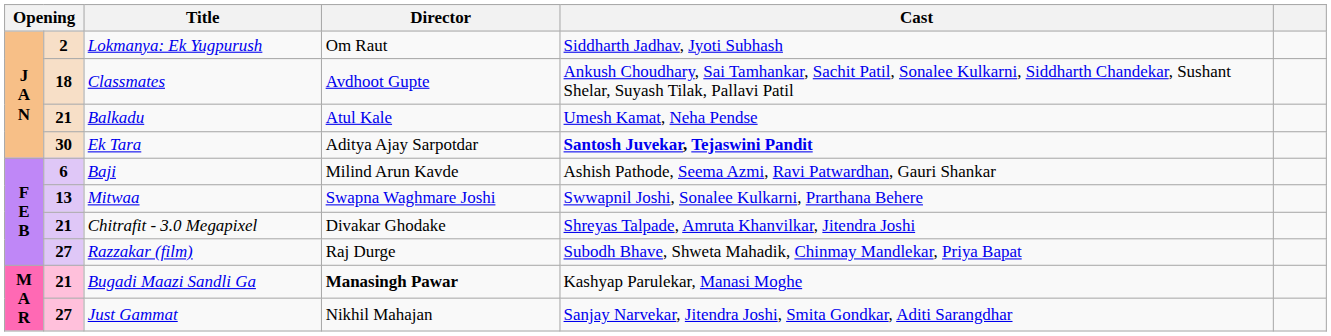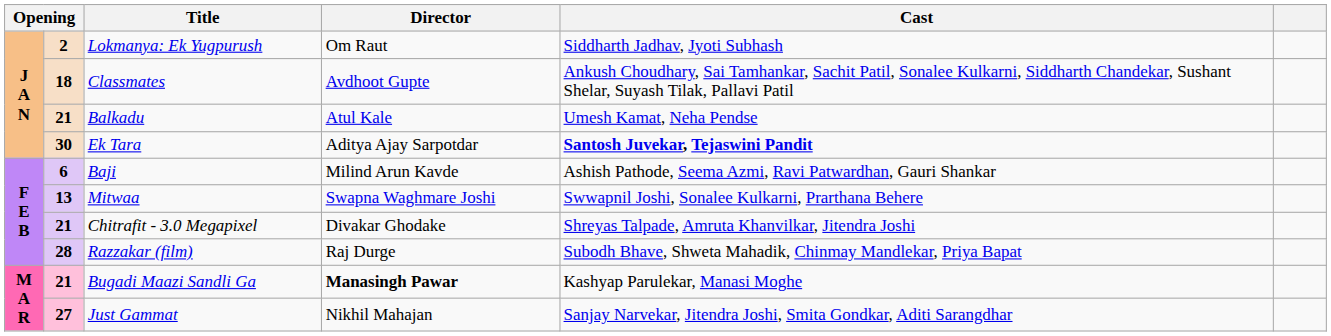(64, 252) 27 -> (64, 252) 28
